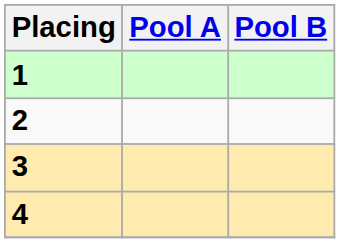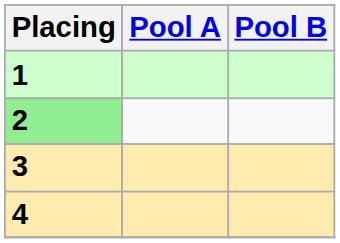(20, 120) no background -> (20, 120) lightgreen background
